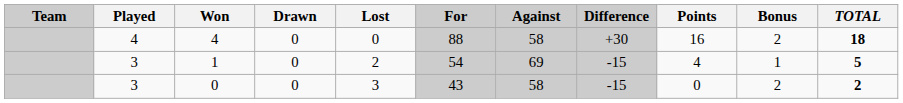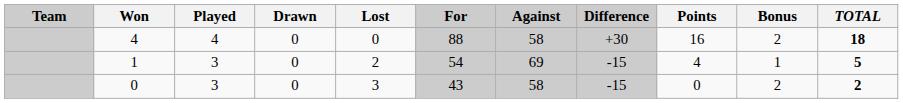columns swapped: (134, 16) <-> (215, 16)
